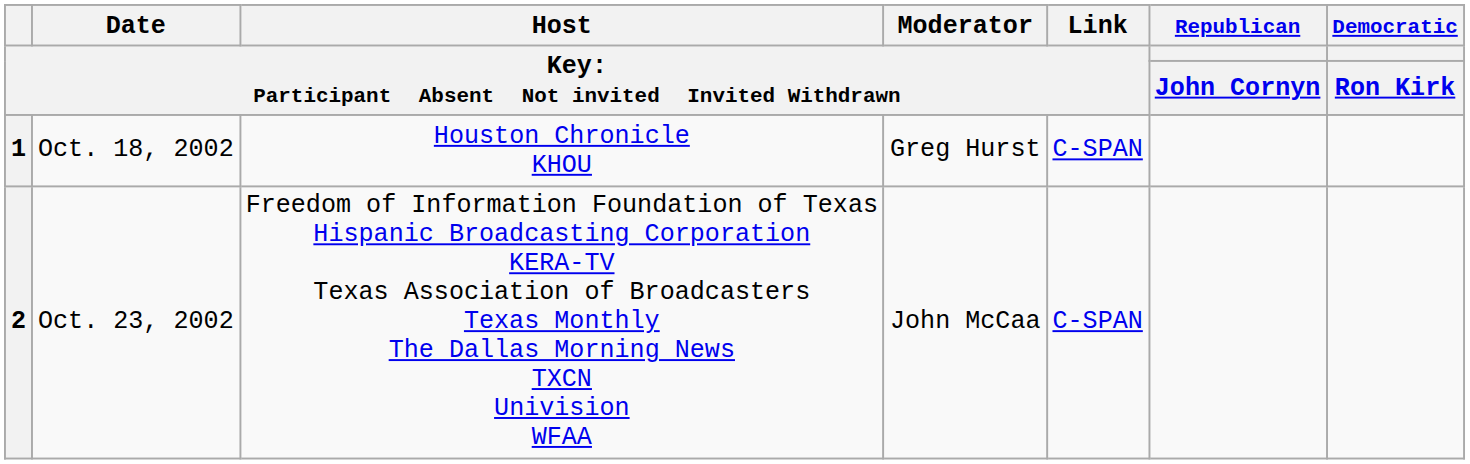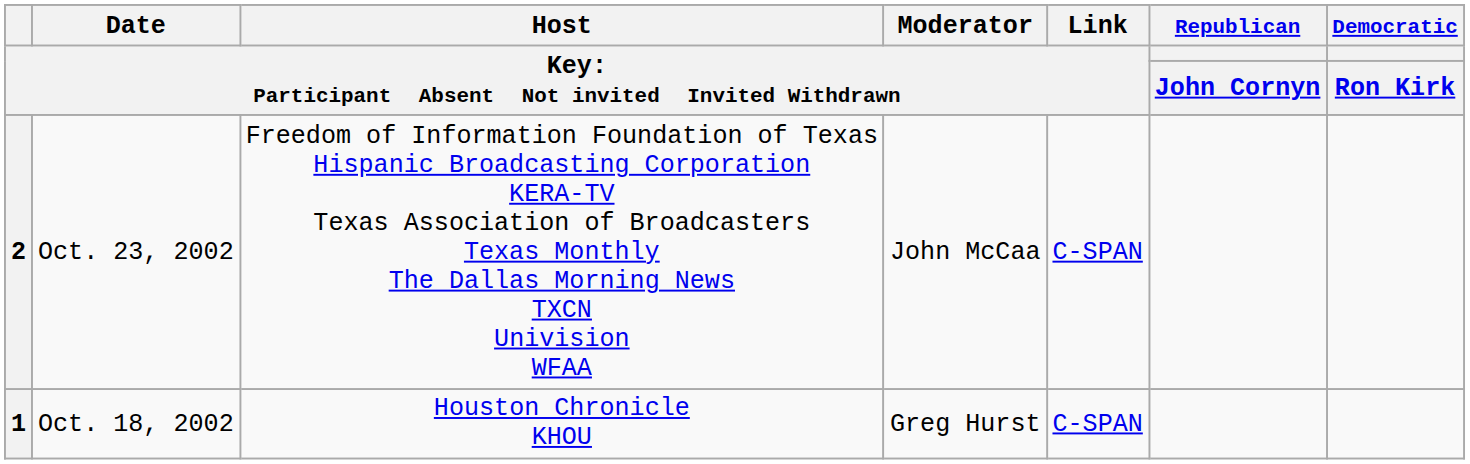rows swapped: (18, 151) <-> (18, 322)
